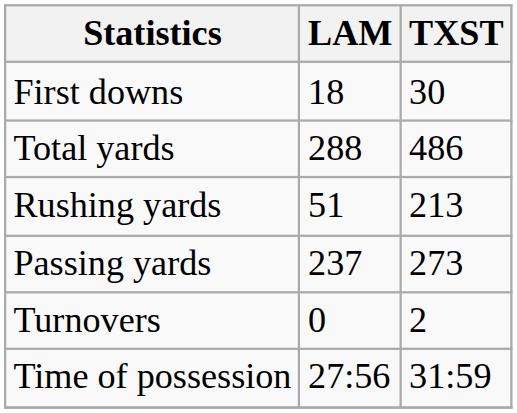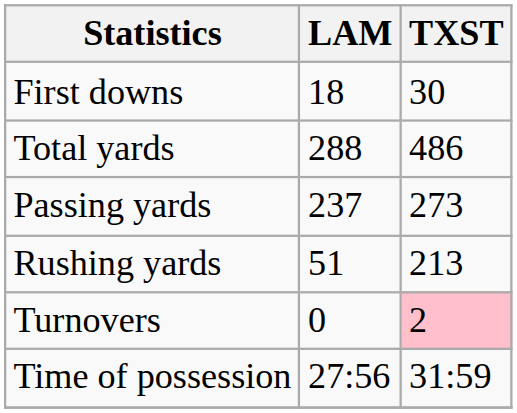rows swapped: (117, 205) <-> (112, 262)
(418, 320) no background -> (418, 320) pink background
